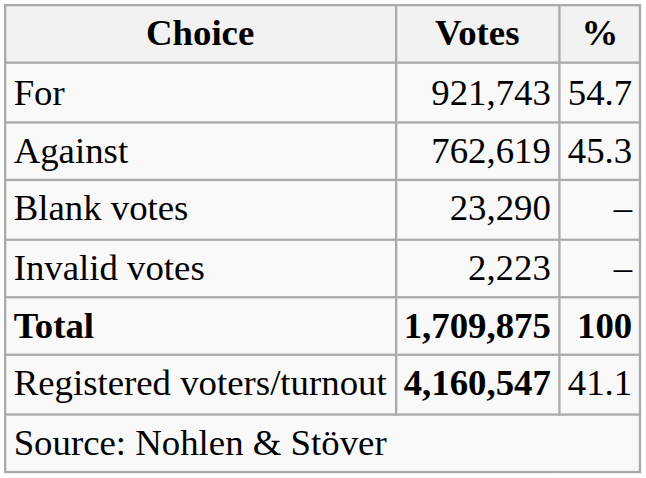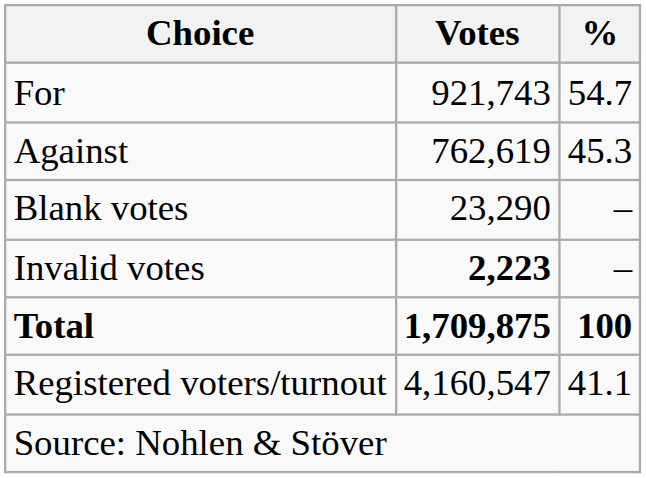(509, 267) normal -> (509, 267) bold
(477, 383) bold -> (477, 383) normal
